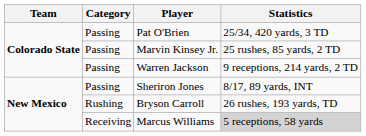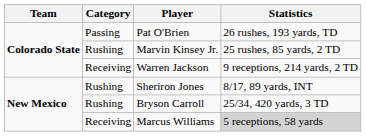(276, 31) 25/34, 420 yards, 3 TD -> (280, 31) 26 rushes, 193 yards, TD
(102, 49) Passing -> (104, 49) Rushing
(102, 67) Passing -> (108, 67) Receiving
(102, 85) Passing -> (104, 85) Rushing
(280, 103) 26 rushes, 193 yards, TD -> (276, 103) 25/34, 420 yards, 3 TD
